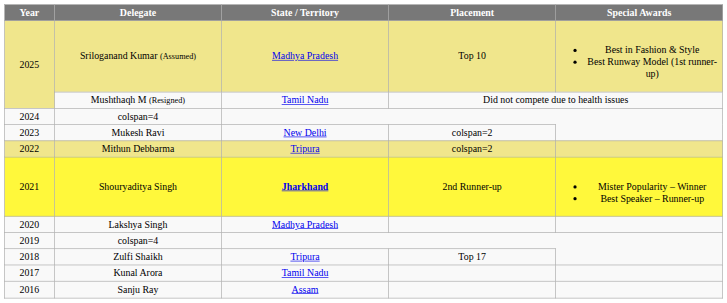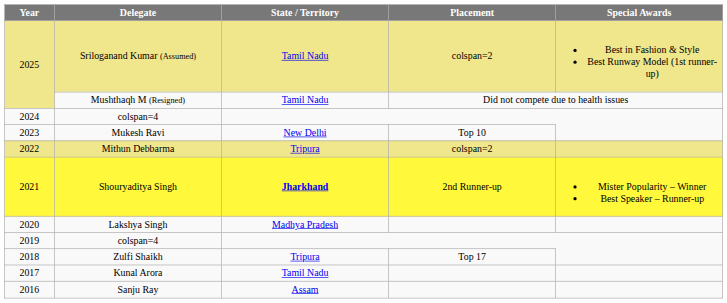(305, 56) Madhya Pradesh -> (305, 56) Tamil Nadu
(472, 56) Top 10 -> (472, 56) colspan=2
(472, 132) colspan=2 -> (472, 132) Top 10
